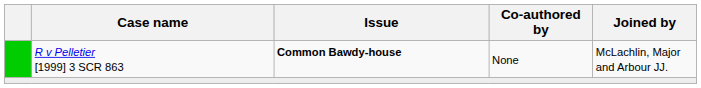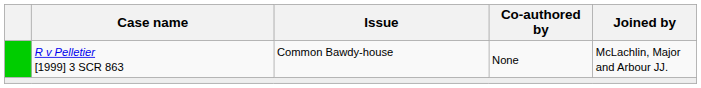(339, 51) bold -> (335, 52) normal
